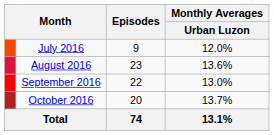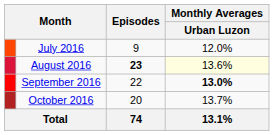(136, 65) normal -> (136, 65) bold
(217, 65) no background -> (217, 65) lightyellow background
(217, 83) normal -> (217, 83) bold
